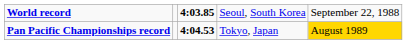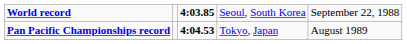(339, 30) gold background -> (339, 30) no background
